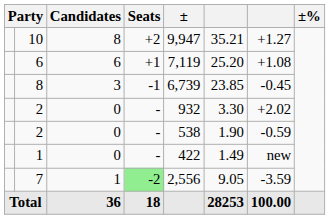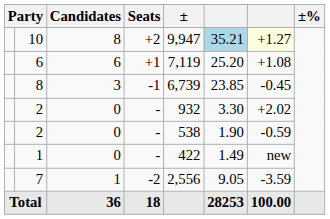(227, 39) no background -> (227, 39) lightblue background
(274, 39) no background -> (274, 39) lightyellow background
(154, 179) lightgreen background -> (154, 179) no background
